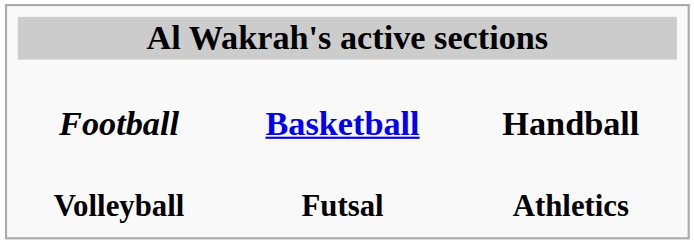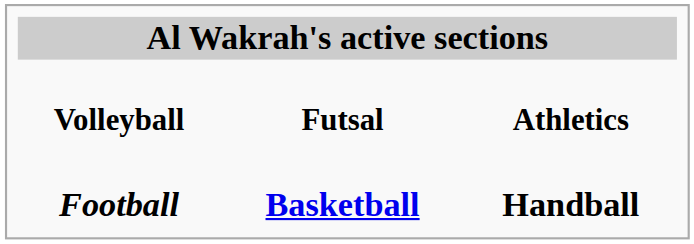rows swapped: (119, 123) <-> (119, 206)
